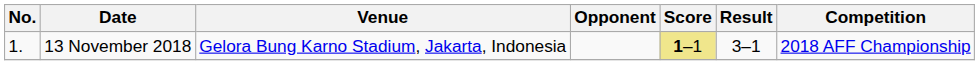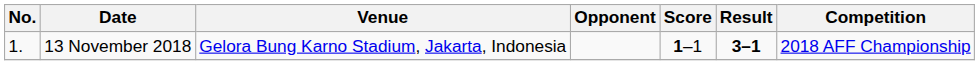(688, 45) khaki background -> (688, 45) no background
(746, 45) normal -> (746, 45) bold
